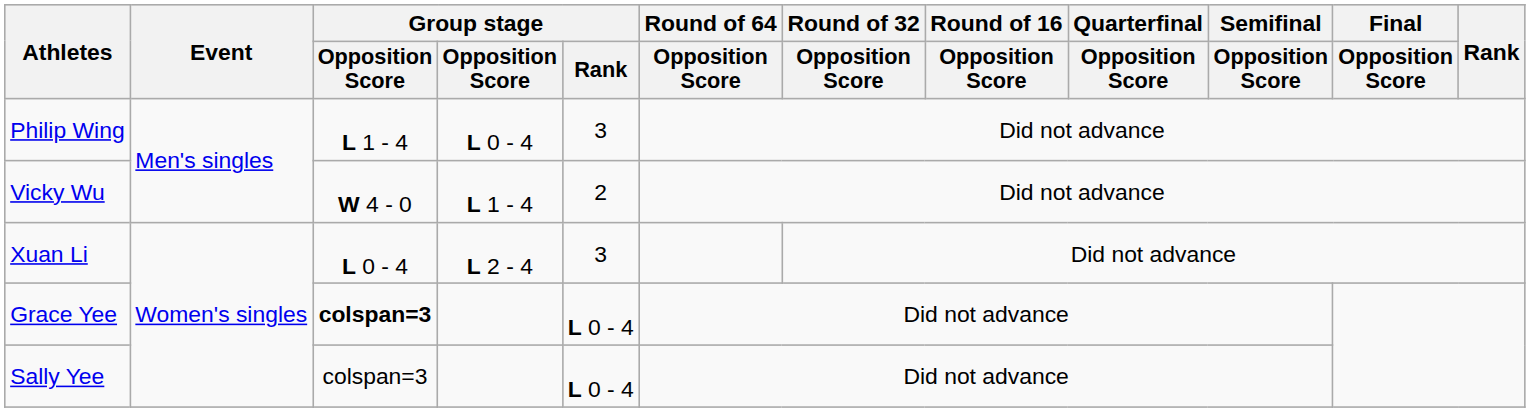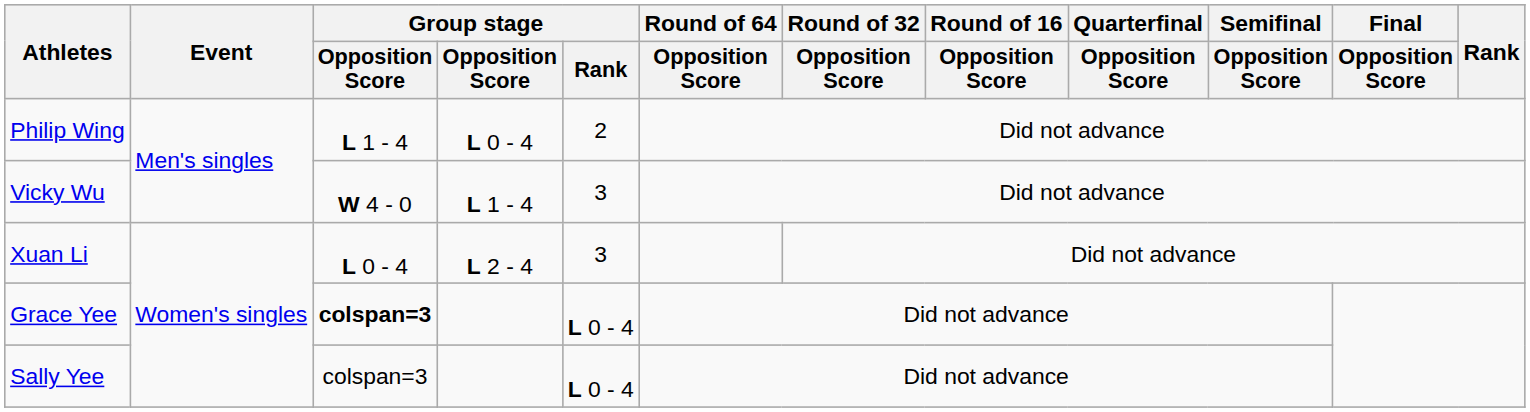(601, 130) 3 -> (601, 130) 2
(601, 192) 2 -> (601, 192) 3
